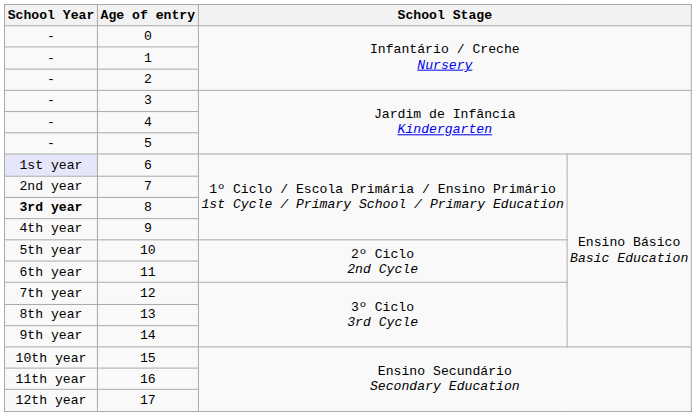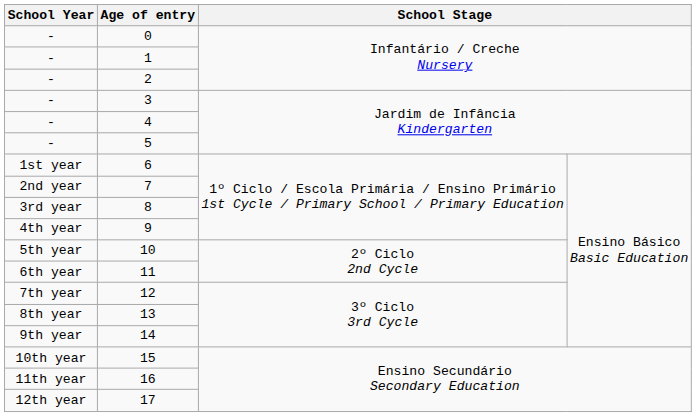(51, 165) lavender background -> (51, 165) no background
(51, 208) bold -> (51, 208) normal
